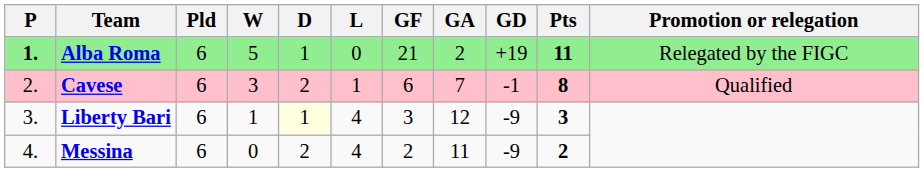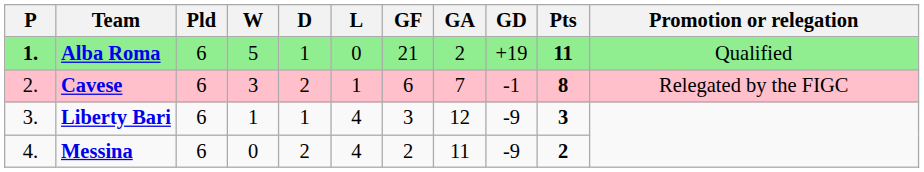(754, 53) Relegated by the FIGC -> (754, 53) Qualified
(754, 85) Qualified -> (754, 85) Relegated by the FIGC
(305, 118) lightyellow background -> (305, 118) no background
